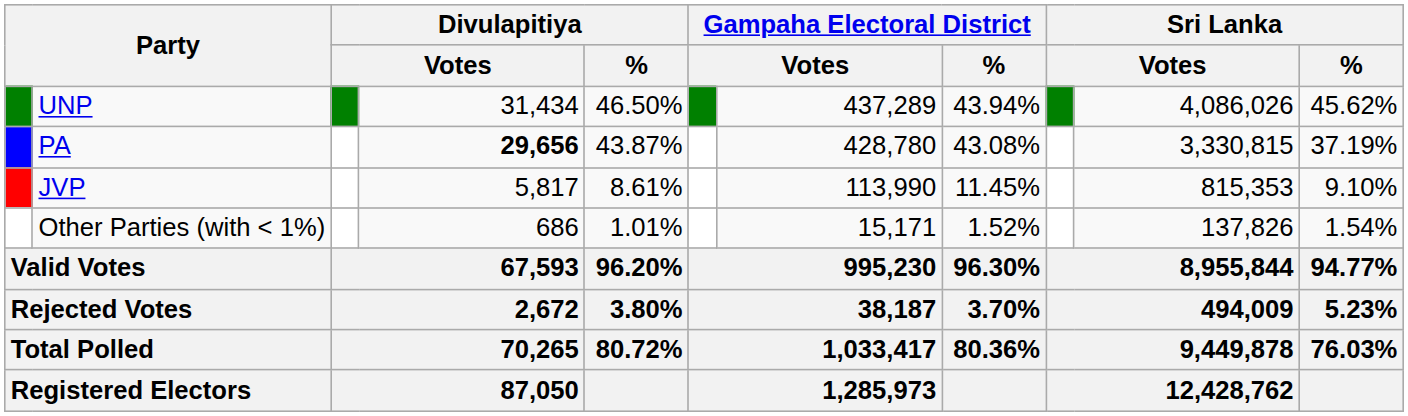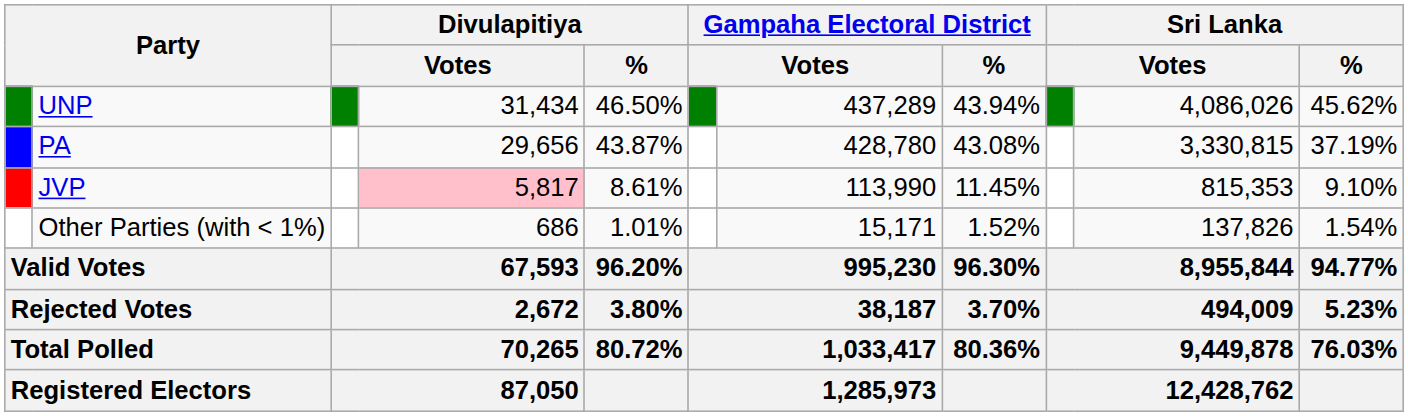(540, 146) bold -> (540, 146) normal
(547, 187) no background -> (547, 187) pink background
